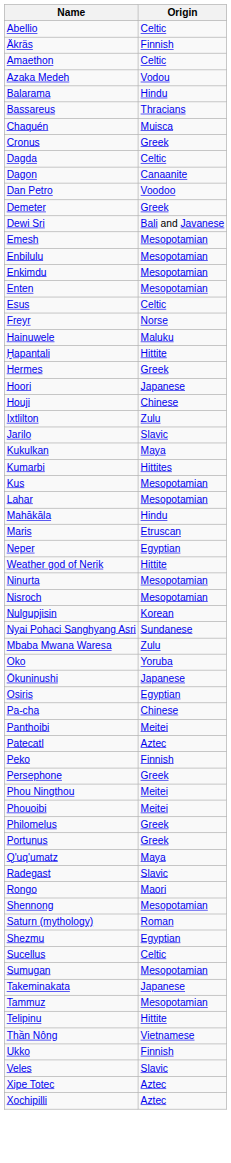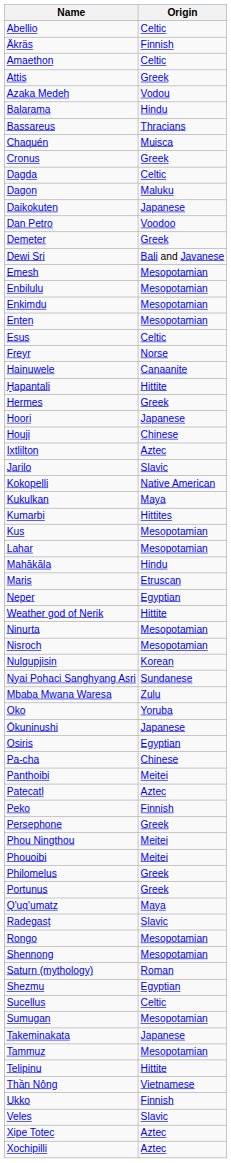+ row: (17, 77)
(164, 175) Canaanite -> (157, 191) Maluku
+ row: (32, 207)
(157, 337) Maluku -> (164, 370) Canaanite
(151, 418) Zulu -> (153, 451) Aztec
+ row: (27, 483)
(153, 889) Maori -> (174, 938) Mesopotamian
